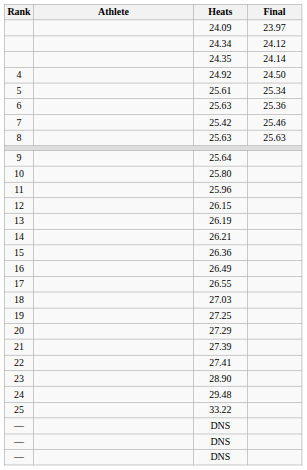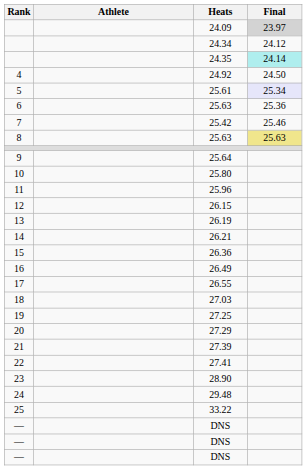(275, 28) no background -> (275, 28) lightgrey background
(275, 59) no background -> (275, 59) paleturquoise background
(275, 91) no background -> (275, 91) lavender background
(275, 138) no background -> (275, 138) khaki background
